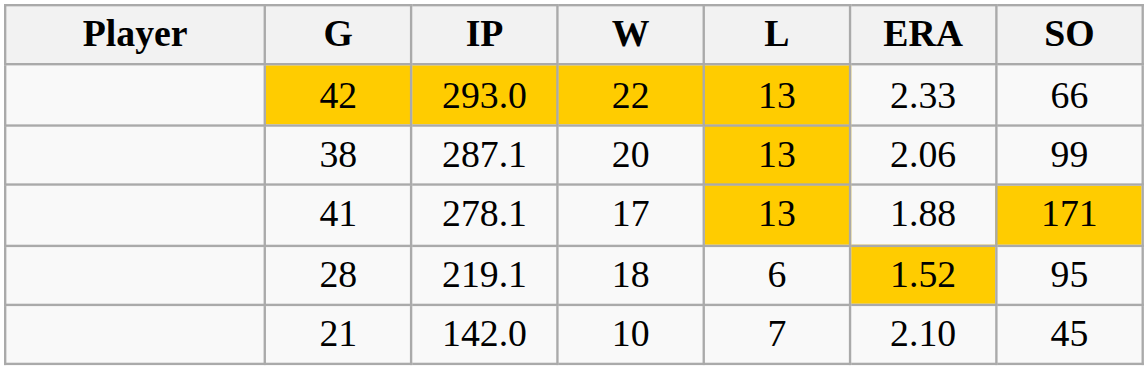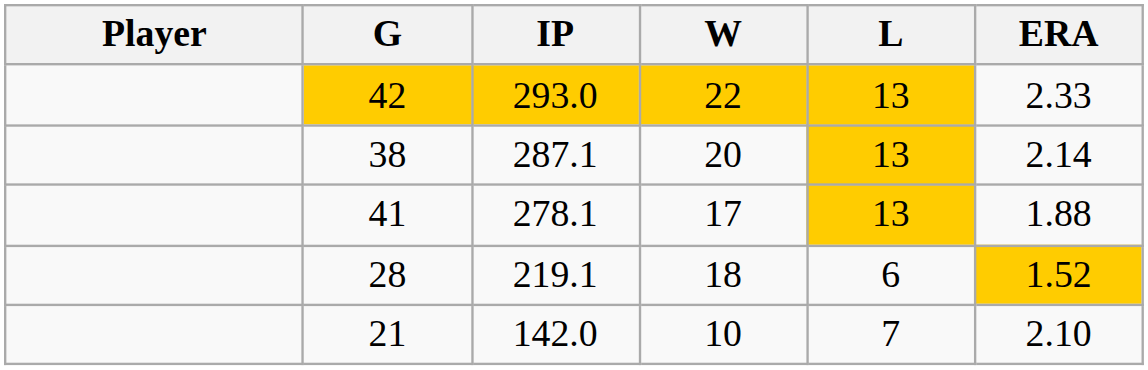- column: (1069, 34)
(923, 154) 2.06 -> (1059, 154) 2.14
